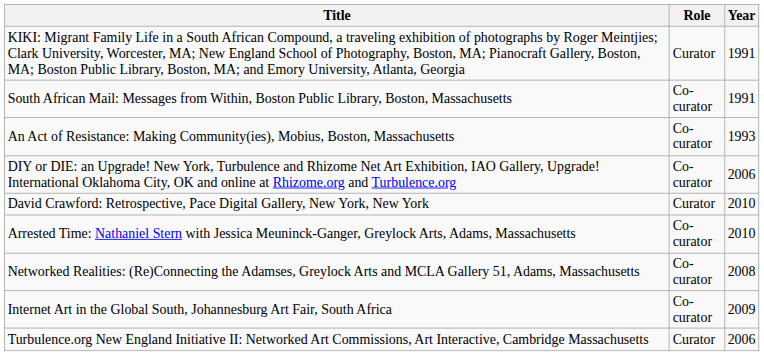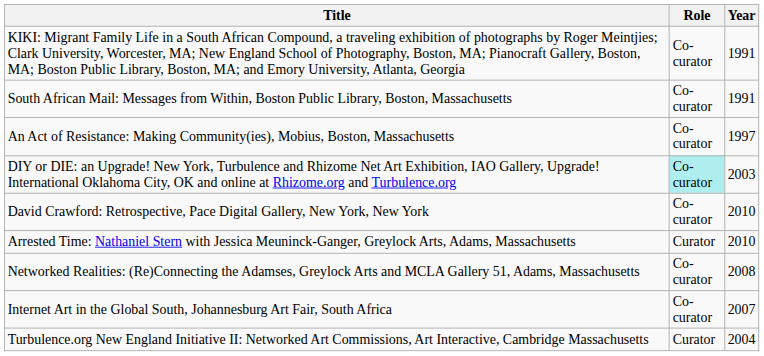(694, 53) Curator -> (692, 53) Co-curator
(742, 136) 1993 -> (742, 136) 1997
(692, 174) no background -> (692, 174) paleturquoise background
(742, 174) 2006 -> (742, 174) 2003
(694, 204) Curator -> (692, 212) Co-curator
(692, 234) Co-curator -> (694, 241) Curator
(742, 309) 2009 -> (742, 309) 2007
(742, 339) 2006 -> (742, 339) 2004
